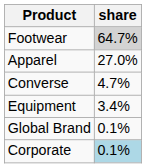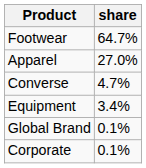(118, 38) lightgrey background -> (118, 38) no background
(114, 151) lightblue background -> (114, 151) no background
